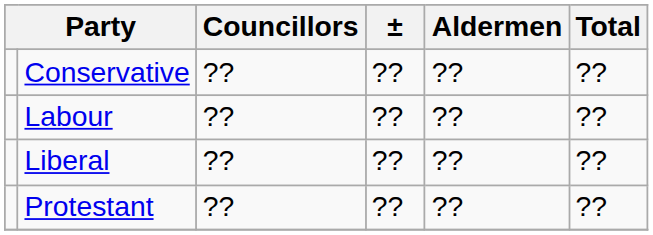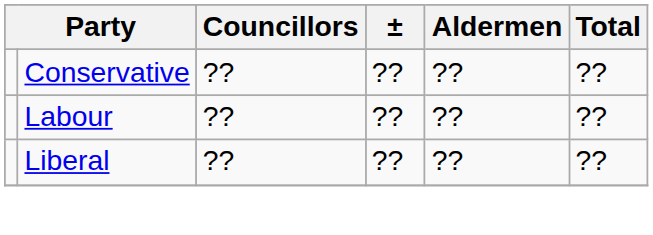- row: (89, 206)
